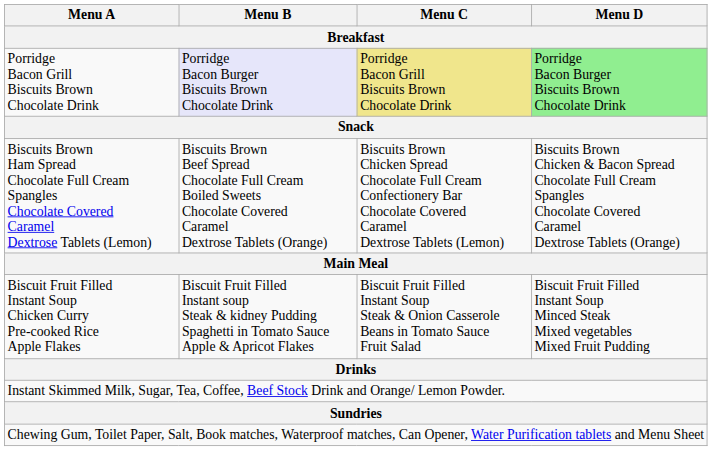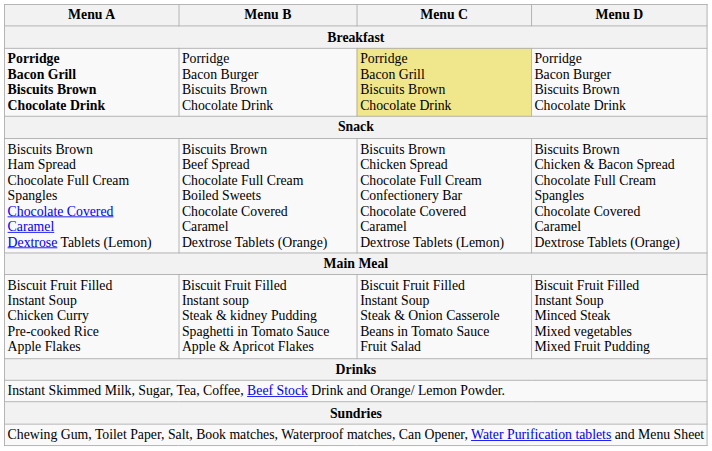(53, 82) normal -> (56, 82) bold
(228, 82) lavender background -> (228, 82) no background
(580, 82) lightgreen background -> (580, 82) no background
